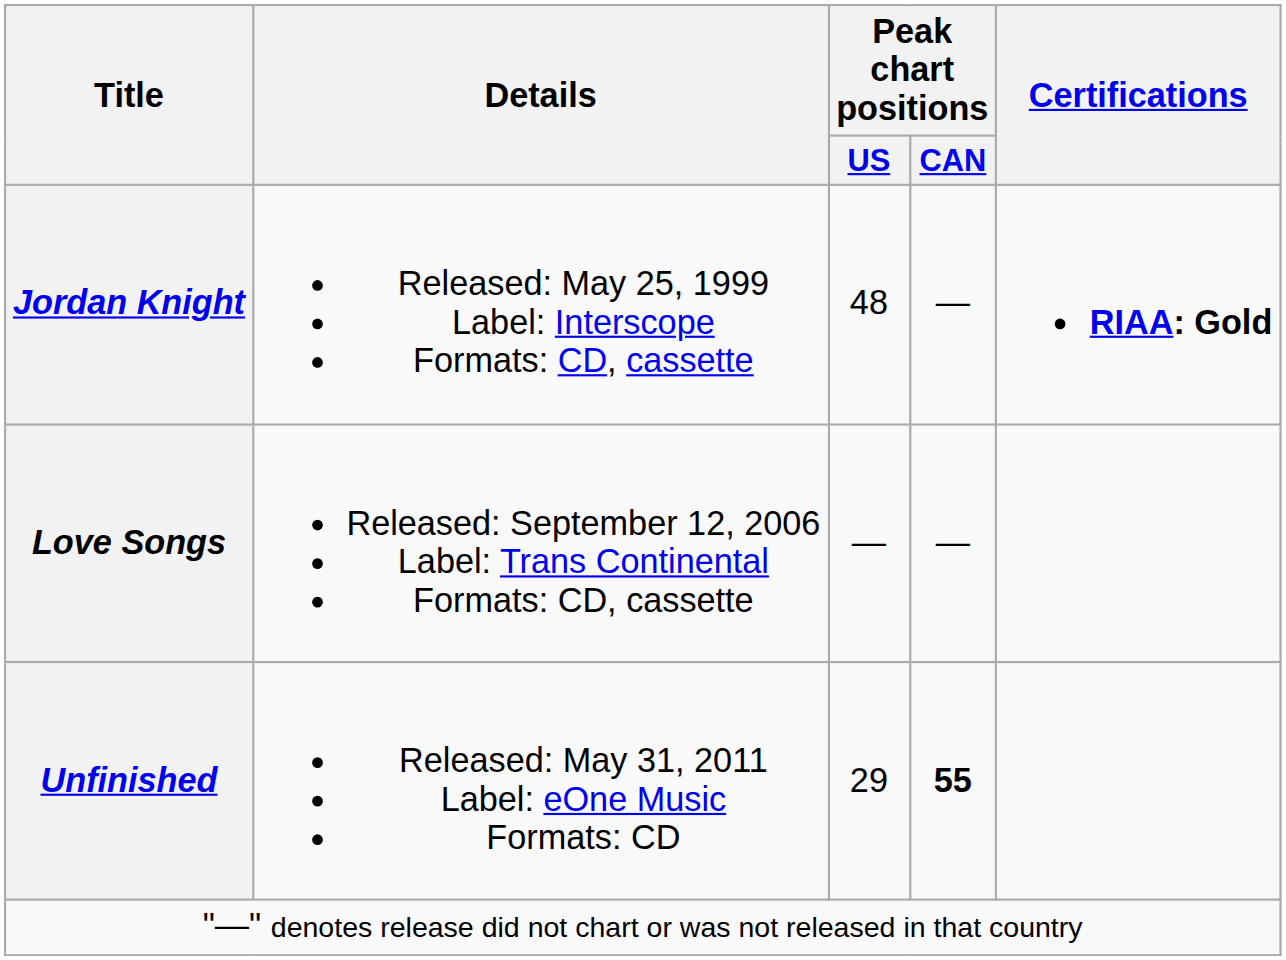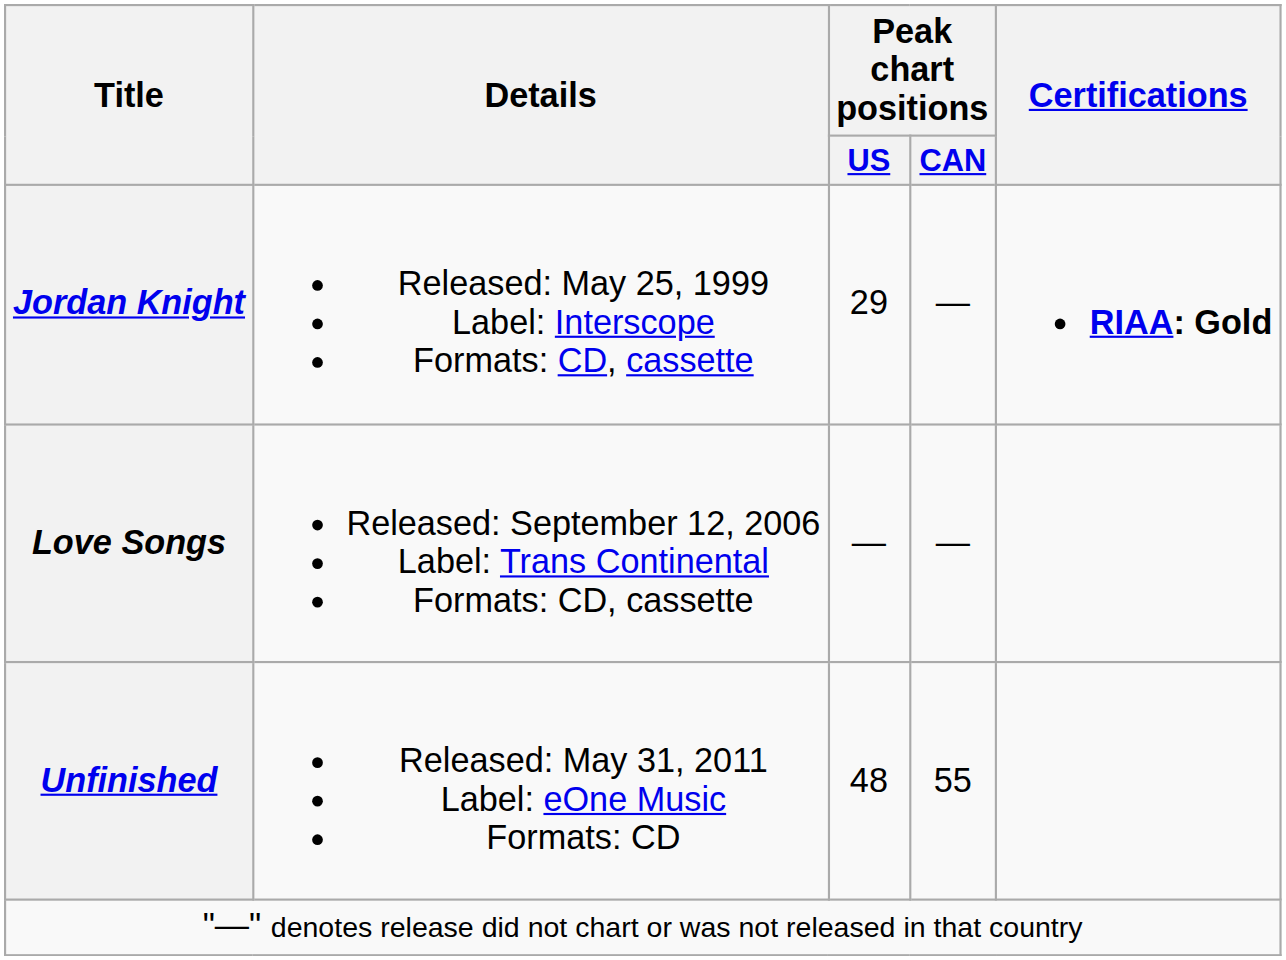(869, 303) 48 -> (869, 303) 29
(869, 780) 29 -> (869, 780) 48
(953, 780) bold -> (953, 780) normal
